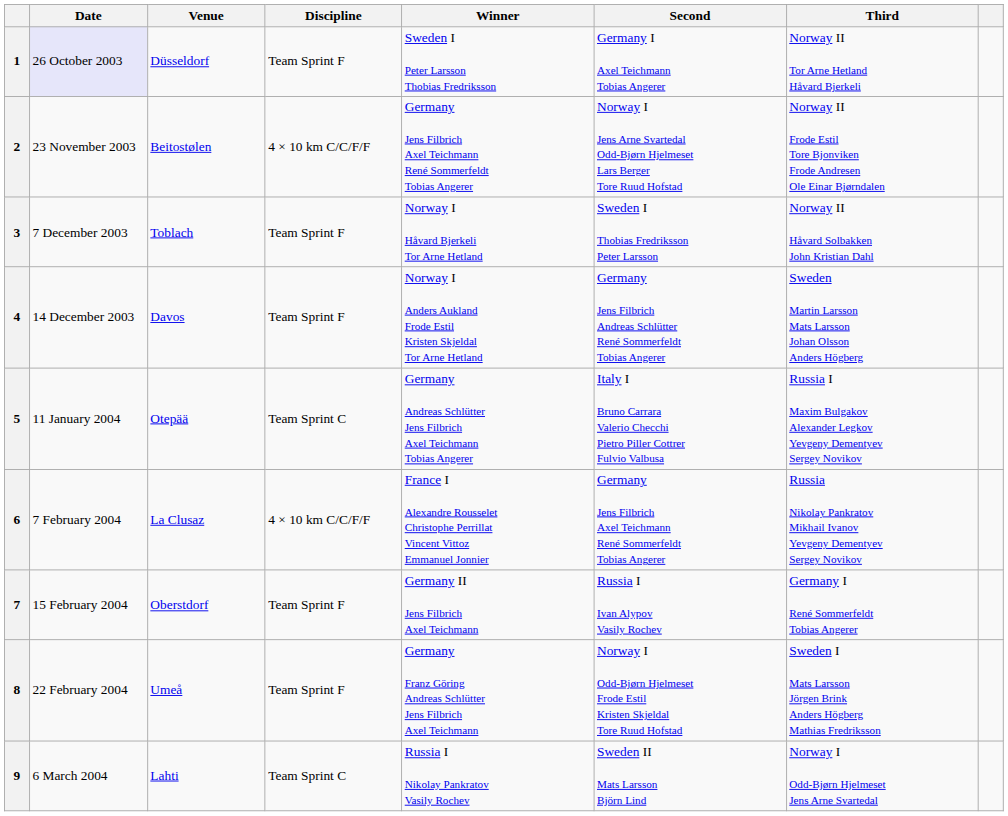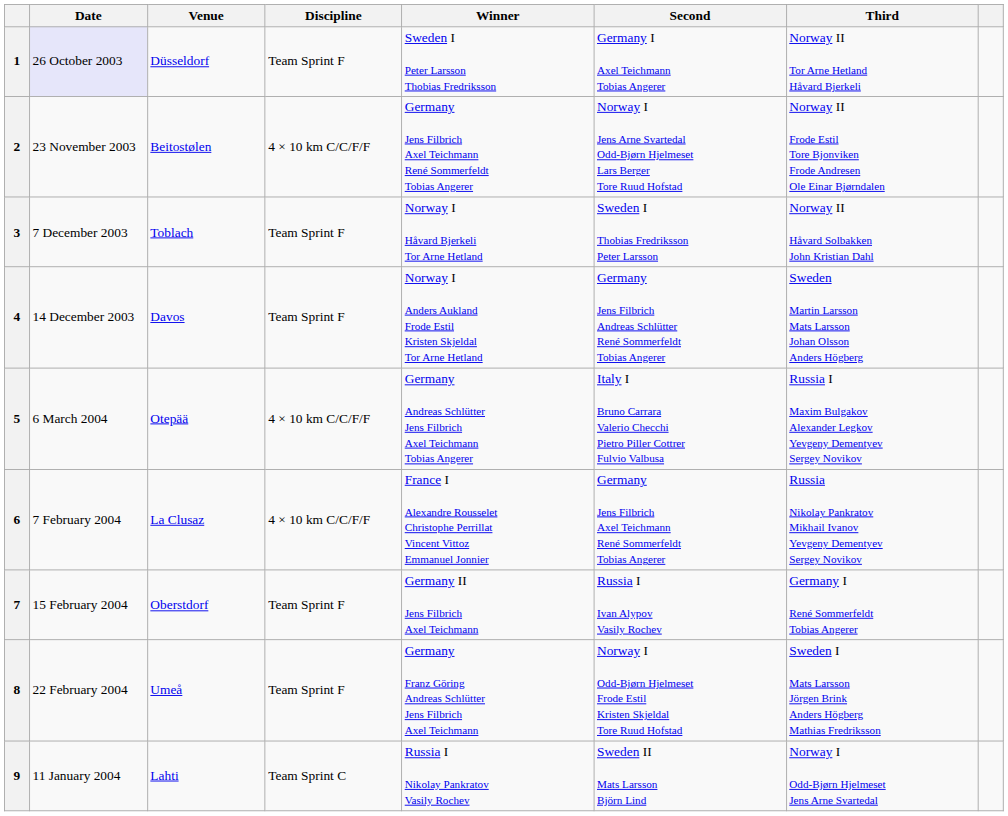(76, 418) 11 January 2004 -> (70, 418) 6 March 2004
(307, 418) Team Sprint C -> (319, 418) 4 × 10 km C/C/F/F
(70, 775) 6 March 2004 -> (76, 775) 11 January 2004
